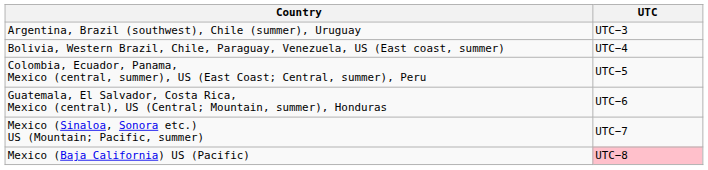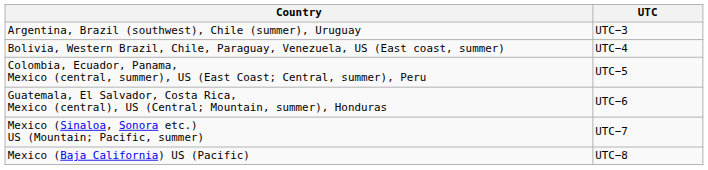(612, 156) pink background -> (612, 156) no background
